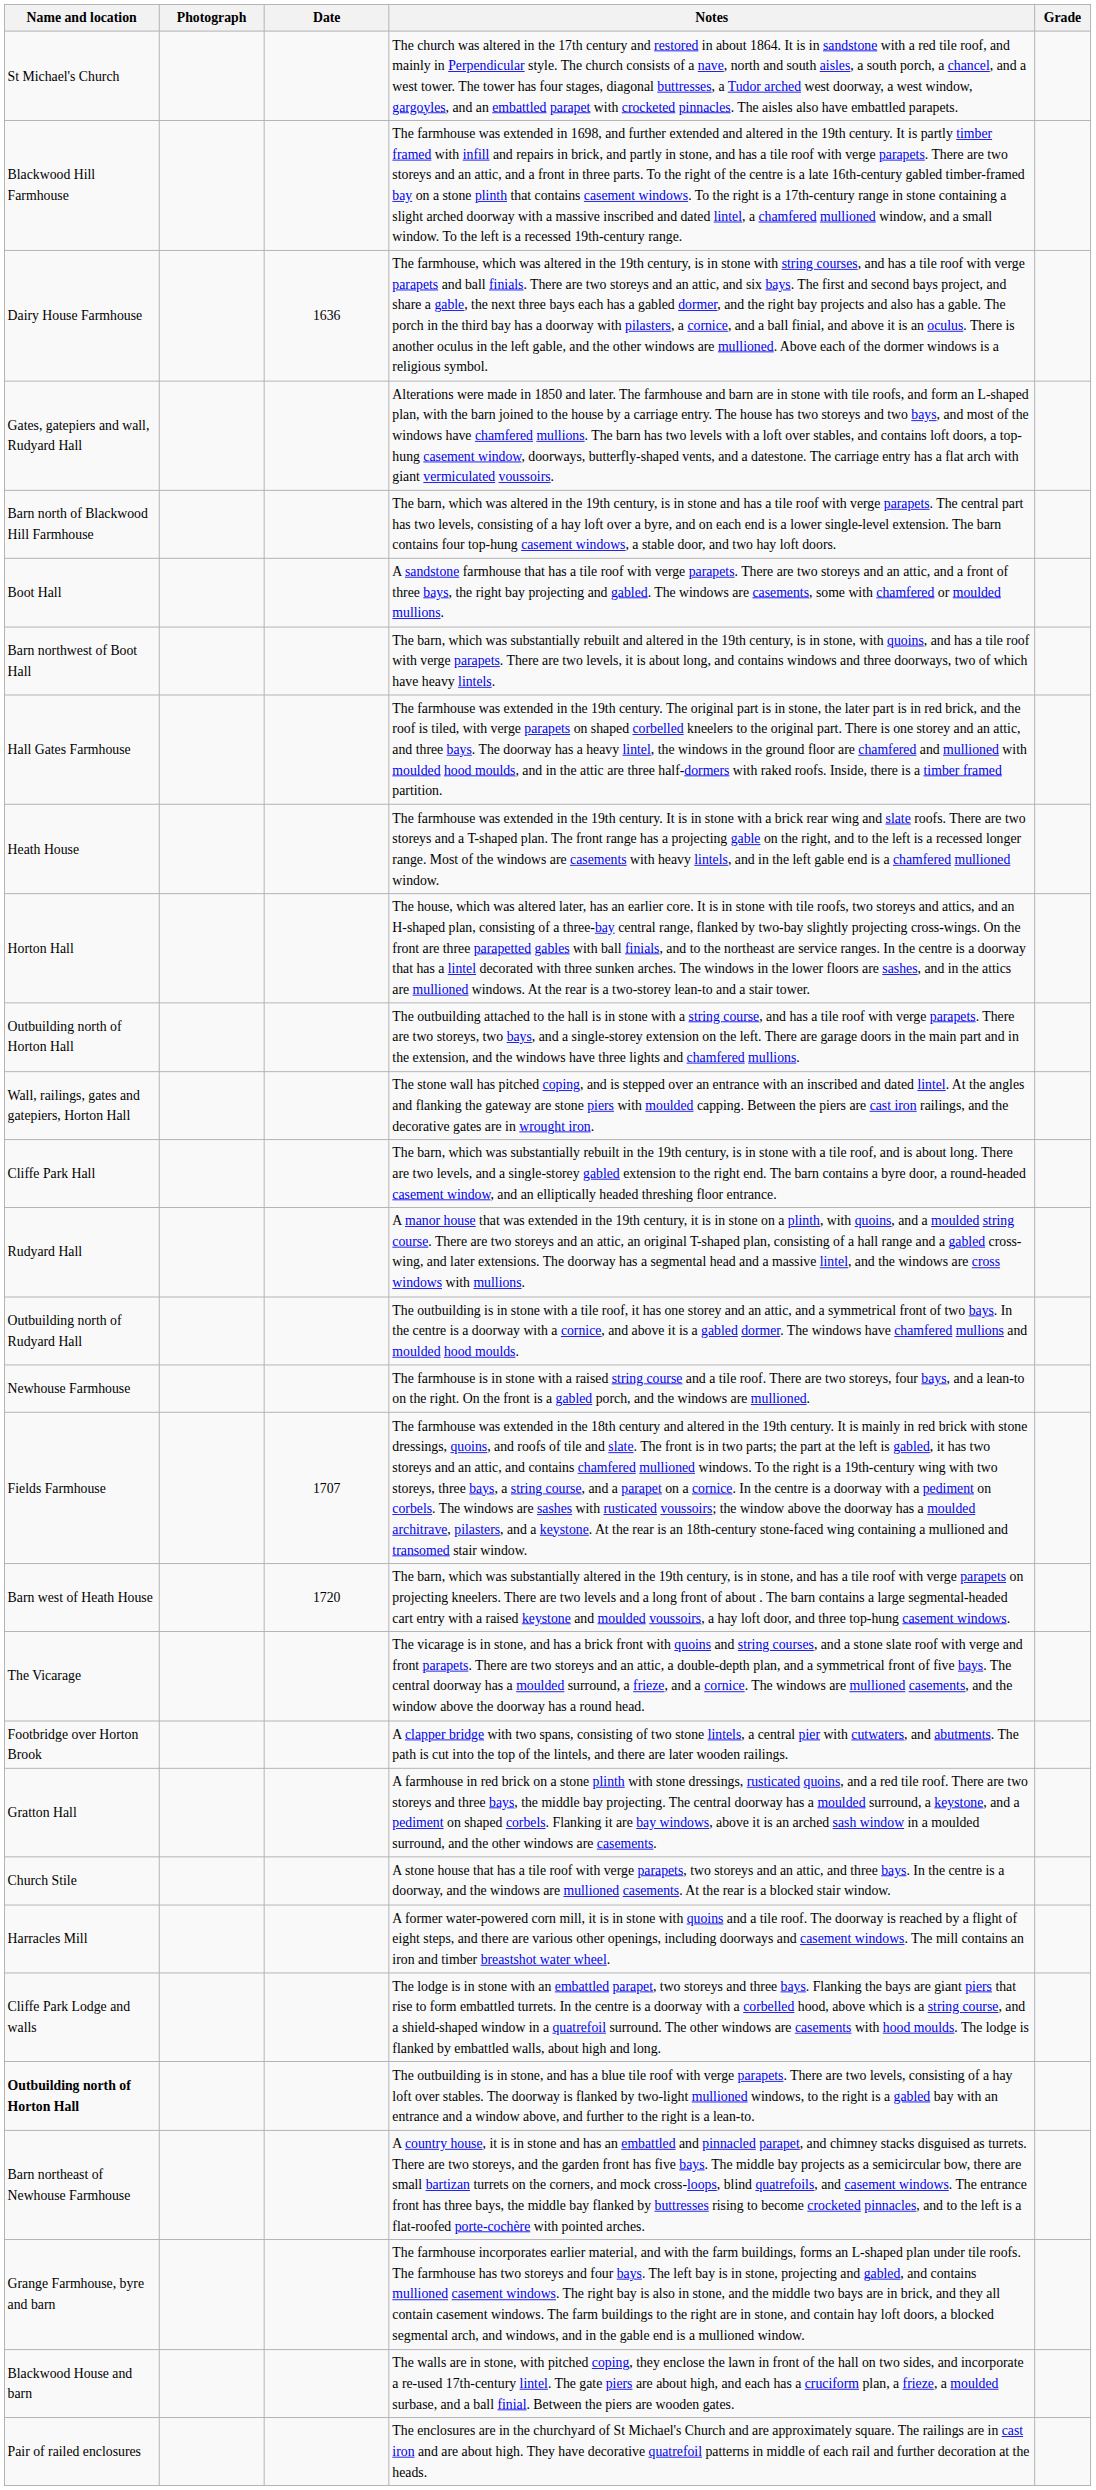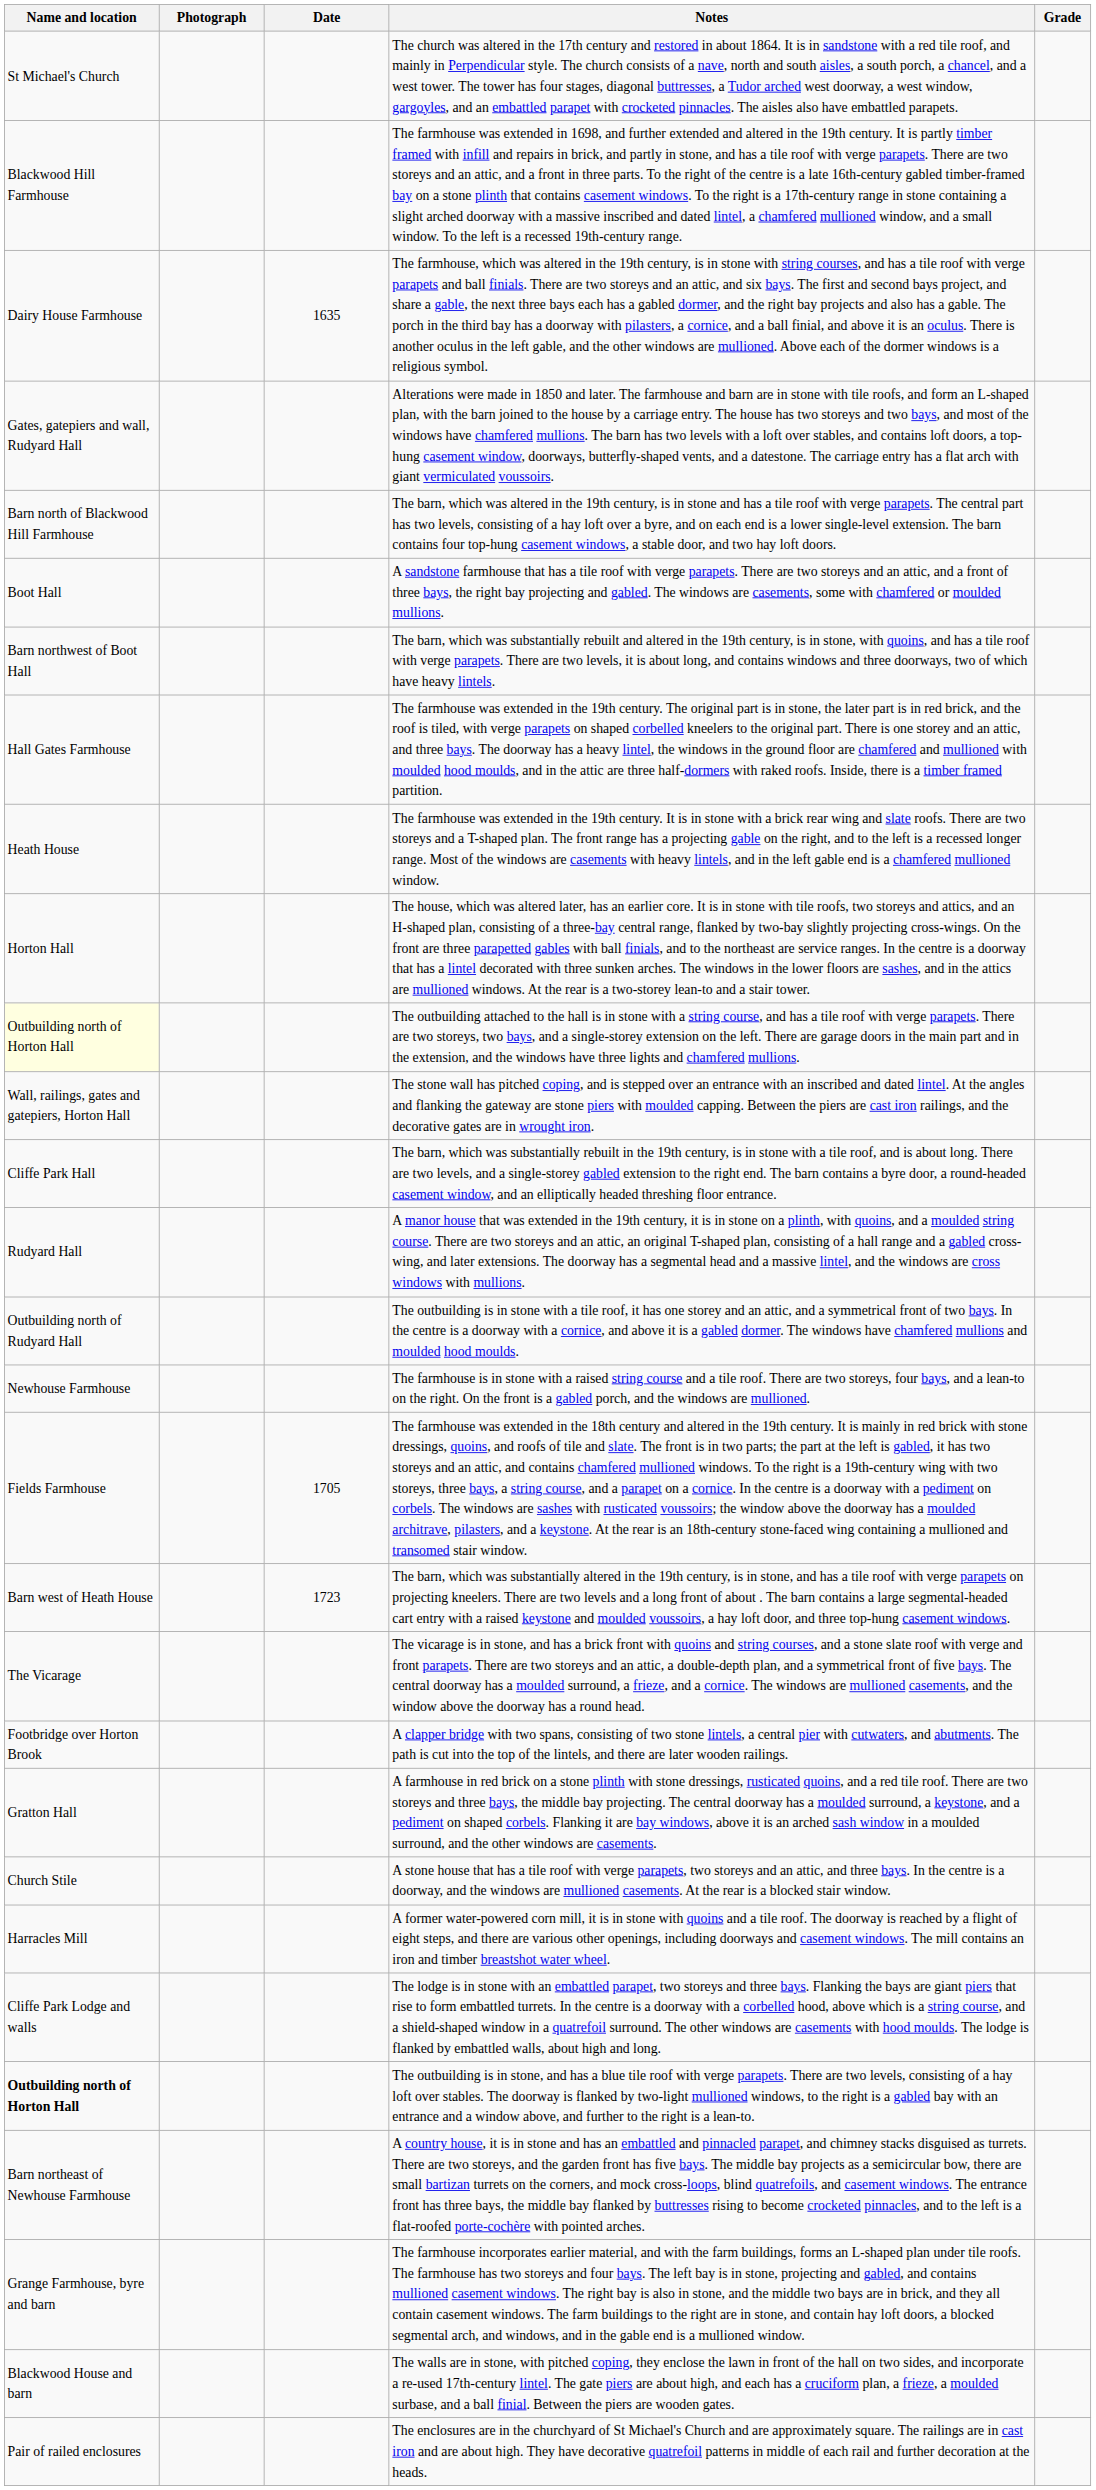(327, 315) 1636 -> (327, 315) 1635
(65, 1037) no background -> (65, 1037) lightyellow background
(327, 1488) 1707 -> (327, 1488) 1705
(327, 1597) 1720 -> (327, 1597) 1723
